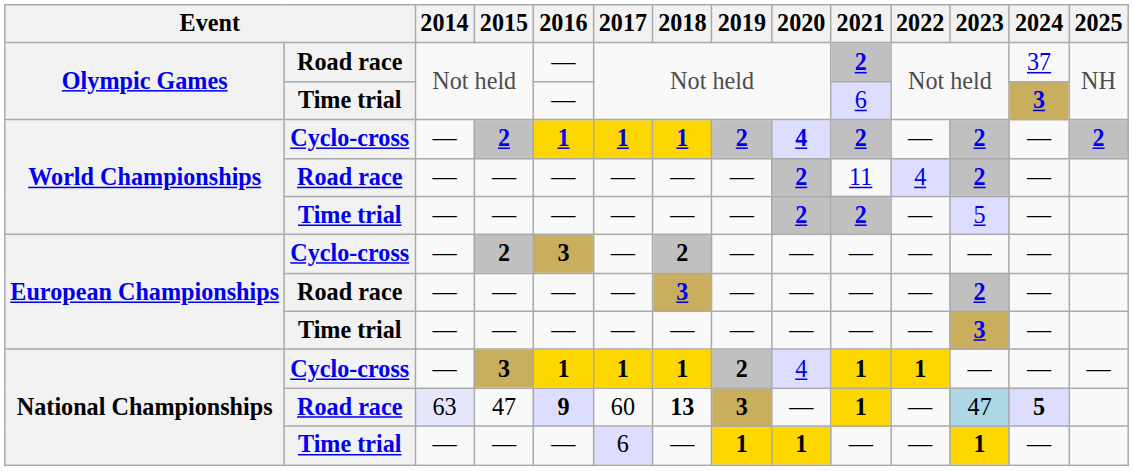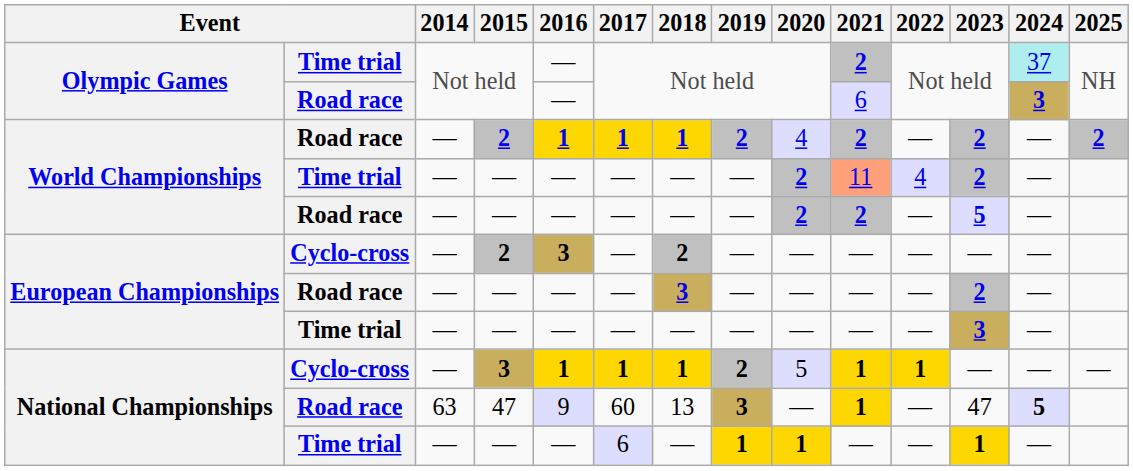(350, 61) Road race -> (350, 61) Time trial
(1039, 61) no background -> (1039, 61) paleturquoise background
(350, 100) Time trial -> (350, 100) Road race
(350, 138) Cyclo-cross -> (350, 138) Road race
(801, 138) bold -> (801, 138) normal
(350, 176) Road race -> (350, 176) Time trial
(861, 176) no background -> (861, 176) lightsalmon background
(350, 215) Time trial -> (350, 215) Road race
(980, 215) normal -> (980, 215) bold
(801, 368) 4 -> (801, 368) 5
(445, 406) lavender background -> (445, 406) no background
(563, 406) bold -> (563, 406) normal
(682, 406) bold -> (682, 406) normal
(980, 406) lightblue background -> (980, 406) no background
